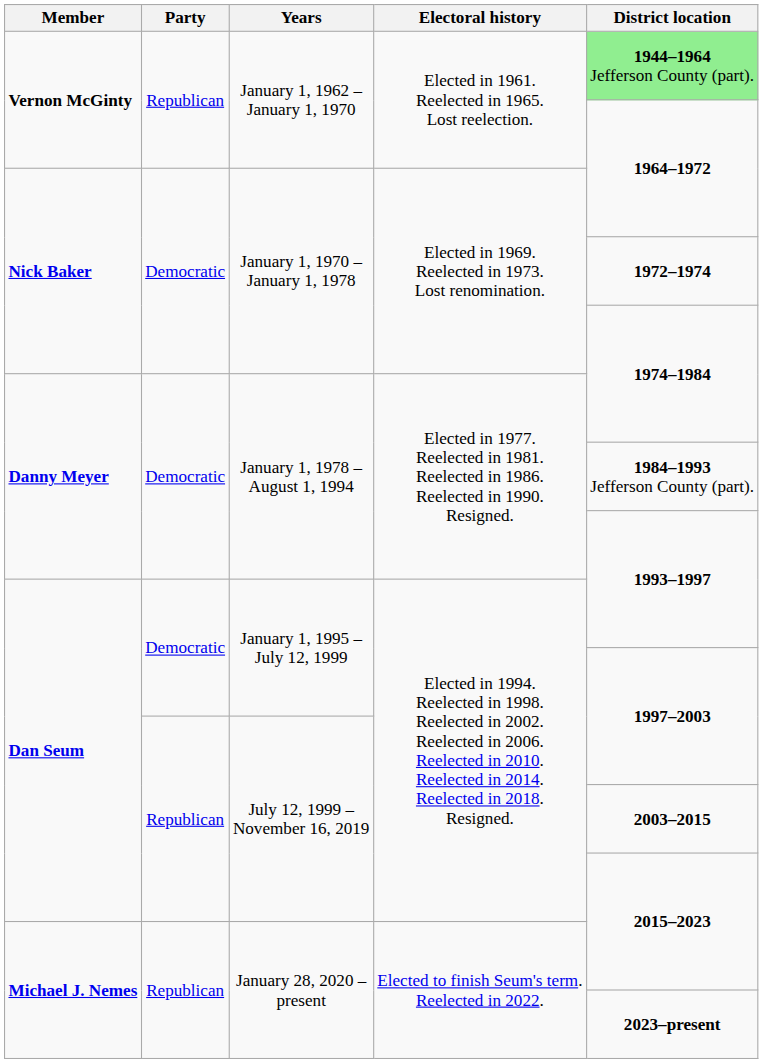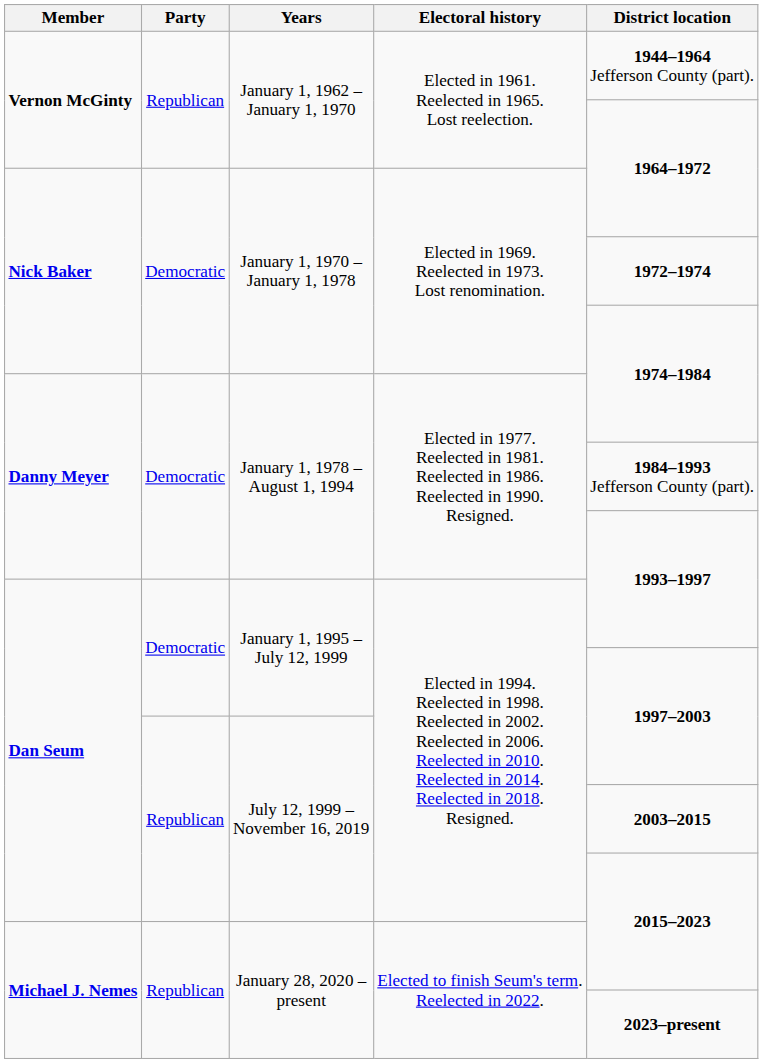(672, 65) lightgreen background -> (672, 65) no background
